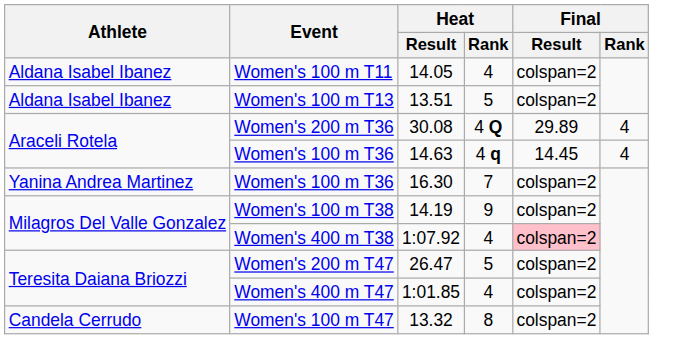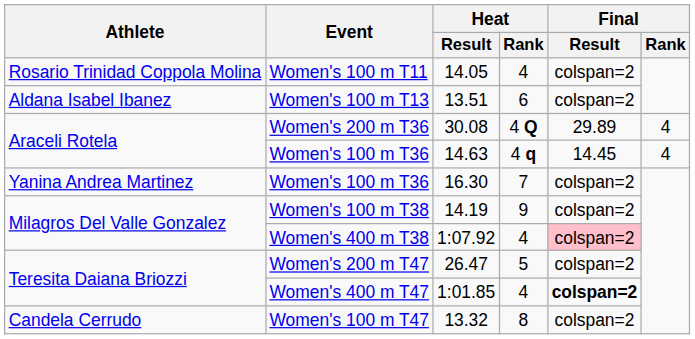(90, 72) Aldana Isabel Ibanez -> (135, 72) Rosario Trinidad Coppola Molina
(488, 100) 5 -> (523, 100) 6
(556, 292) normal -> (594, 292) bold
